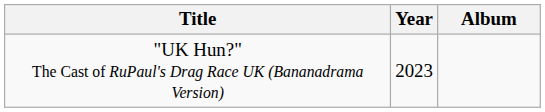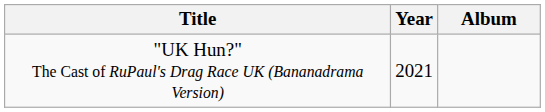(414, 70) 2023 -> (414, 70) 2021
